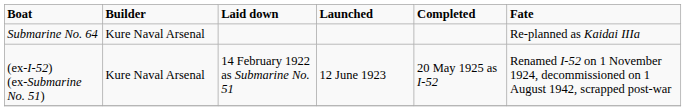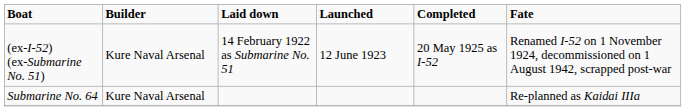rows swapped: (44, 82) <-> (53, 34)
